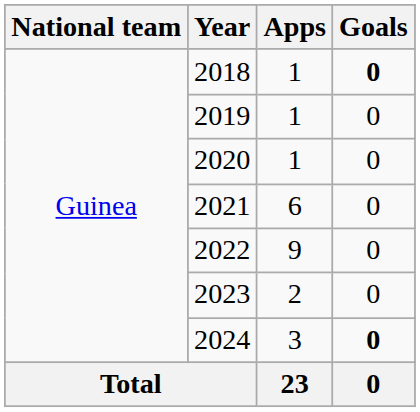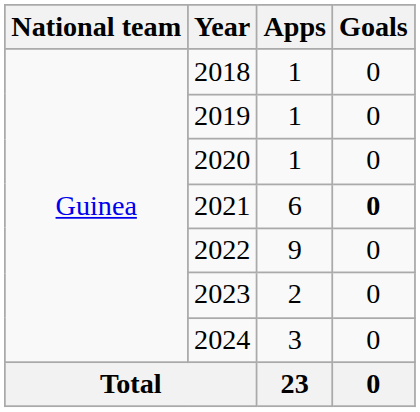(373, 71) bold -> (373, 71) normal
(373, 205) normal -> (373, 205) bold
(373, 339) bold -> (373, 339) normal
